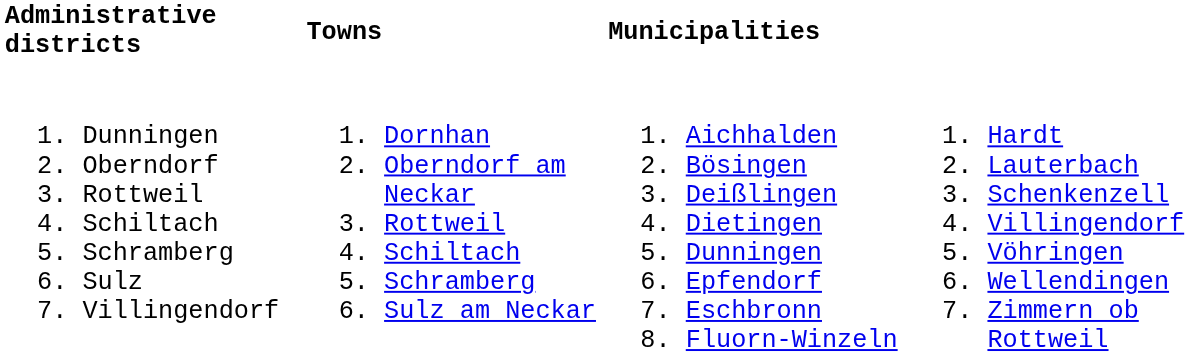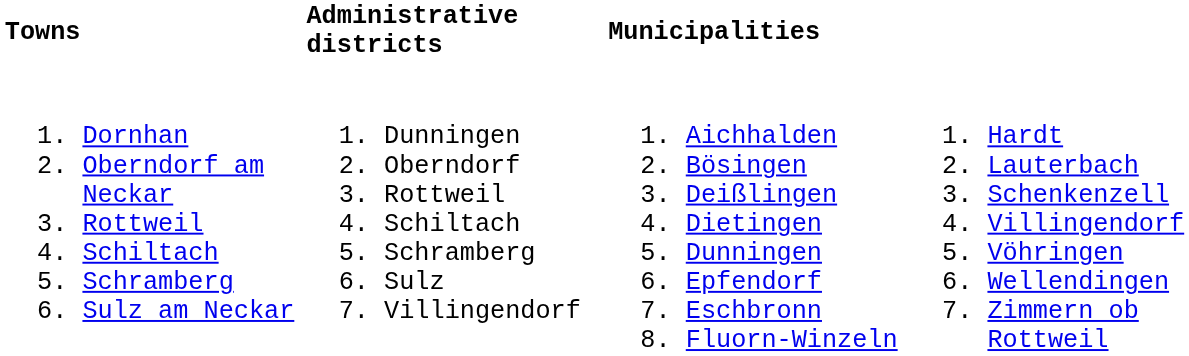columns swapped: (344, 31) <-> (111, 31)
